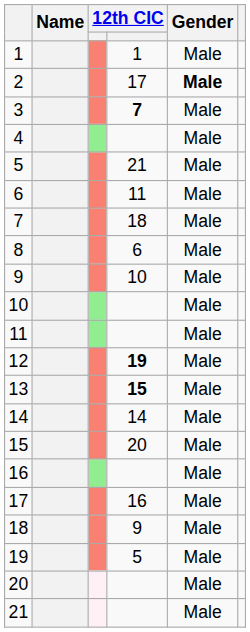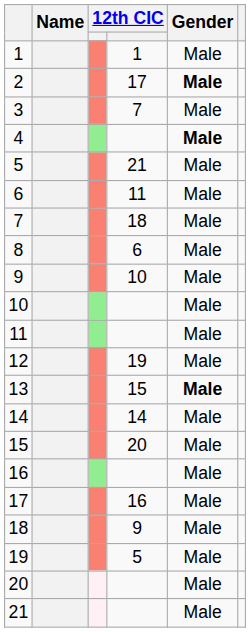(137, 110) bold -> (137, 110) normal
(203, 138) normal -> (203, 138) bold
(137, 361) bold -> (137, 361) normal
(137, 389) bold -> (137, 389) normal
(203, 389) normal -> (203, 389) bold
